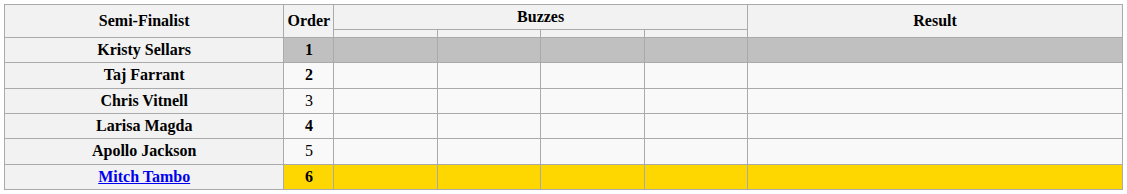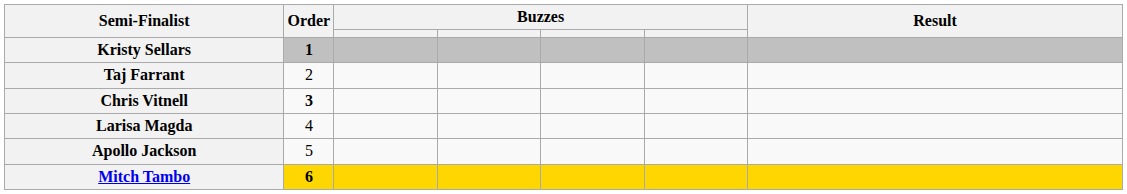(309, 75) bold -> (309, 75) normal
(309, 100) normal -> (309, 100) bold
(309, 126) bold -> (309, 126) normal
